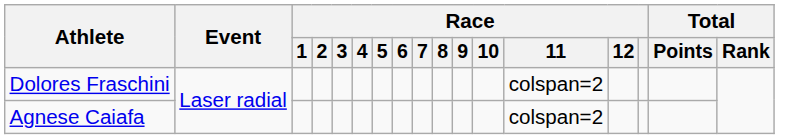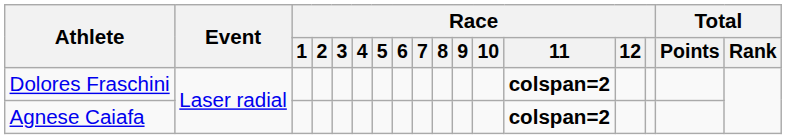(556, 85) normal -> (559, 85) bold
(556, 117) normal -> (559, 117) bold
